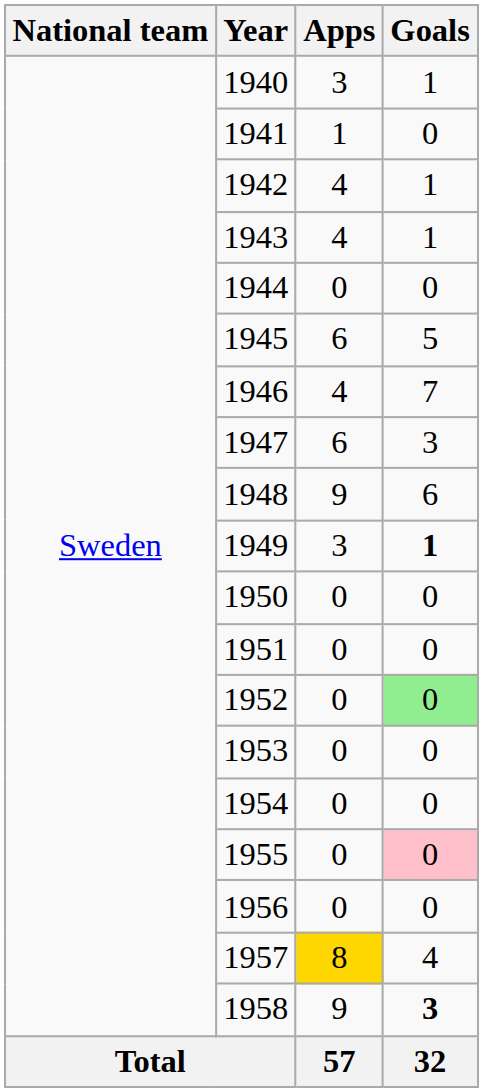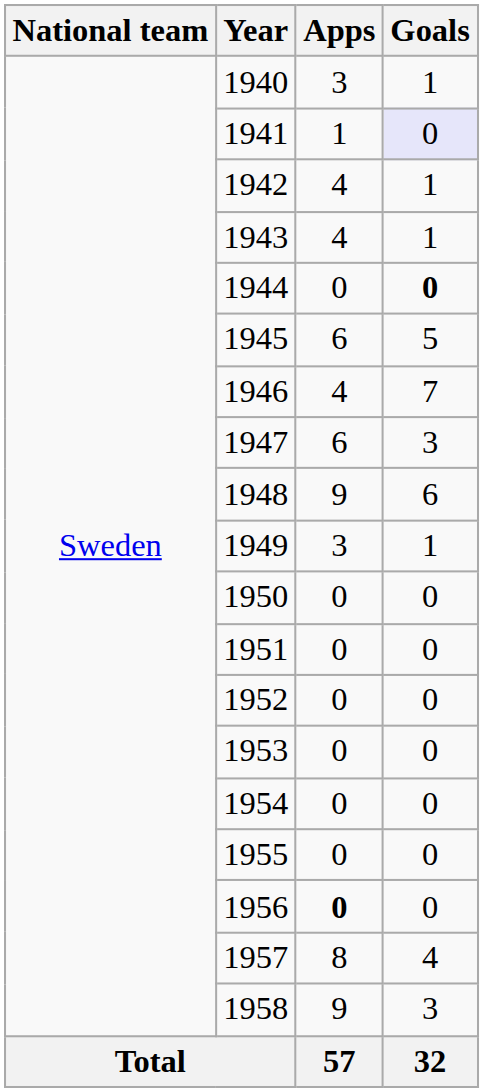(430, 133) no background -> (430, 133) lavender background
(430, 287) normal -> (430, 287) bold
(430, 545) bold -> (430, 545) normal
(430, 699) lightgreen background -> (430, 699) no background
(430, 854) pink background -> (430, 854) no background
(339, 905) normal -> (339, 905) bold
(339, 957) gold background -> (339, 957) no background
(430, 1008) bold -> (430, 1008) normal
